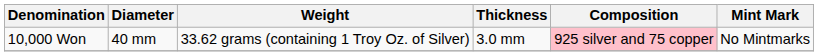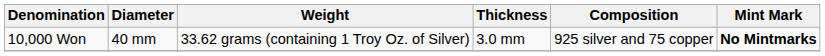(634, 39) pink background -> (634, 39) no background
(765, 39) normal -> (768, 39) bold
